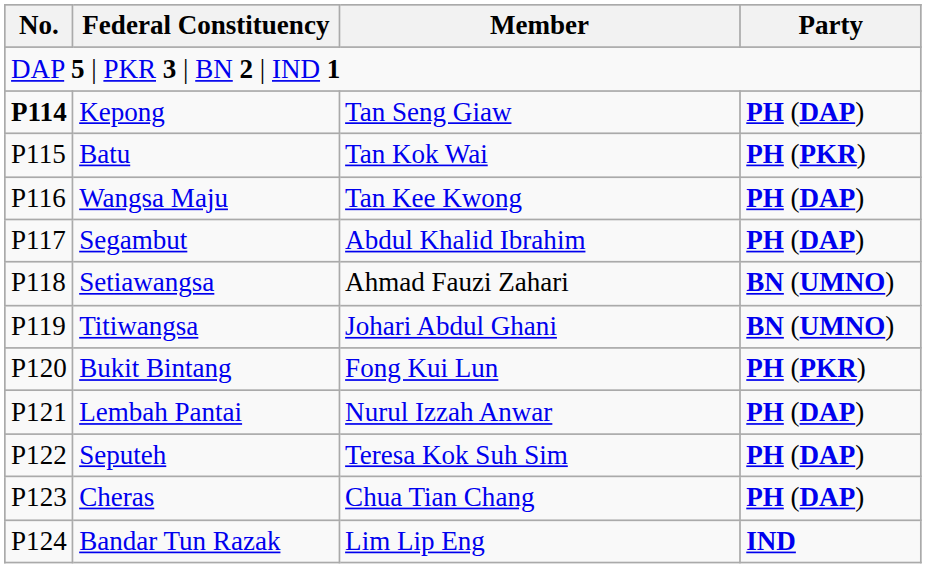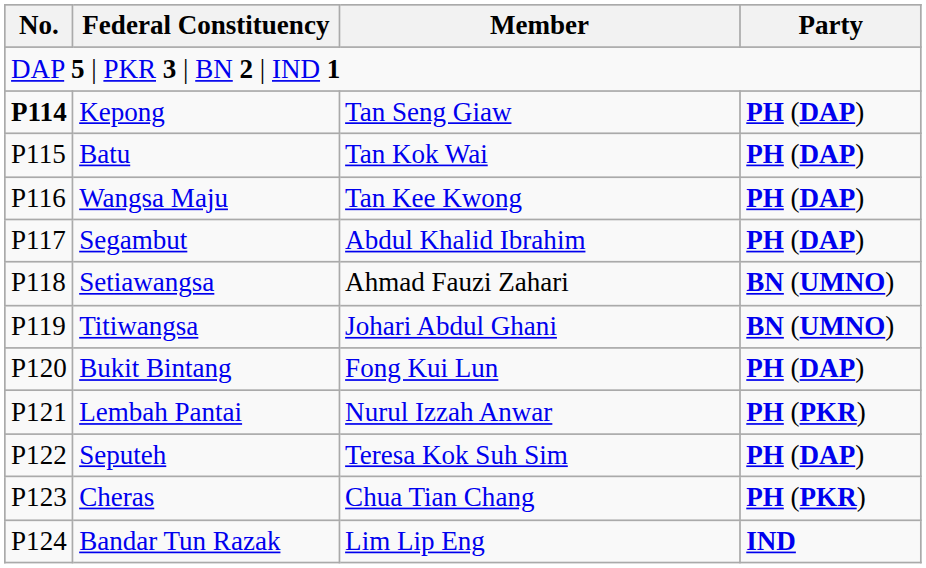(806, 154) PH (PKR) -> (805, 154) PH (DAP)
(806, 369) PH (PKR) -> (805, 369) PH (DAP)
(805, 411) PH (DAP) -> (806, 411) PH (PKR)
(805, 497) PH (DAP) -> (806, 497) PH (PKR)
